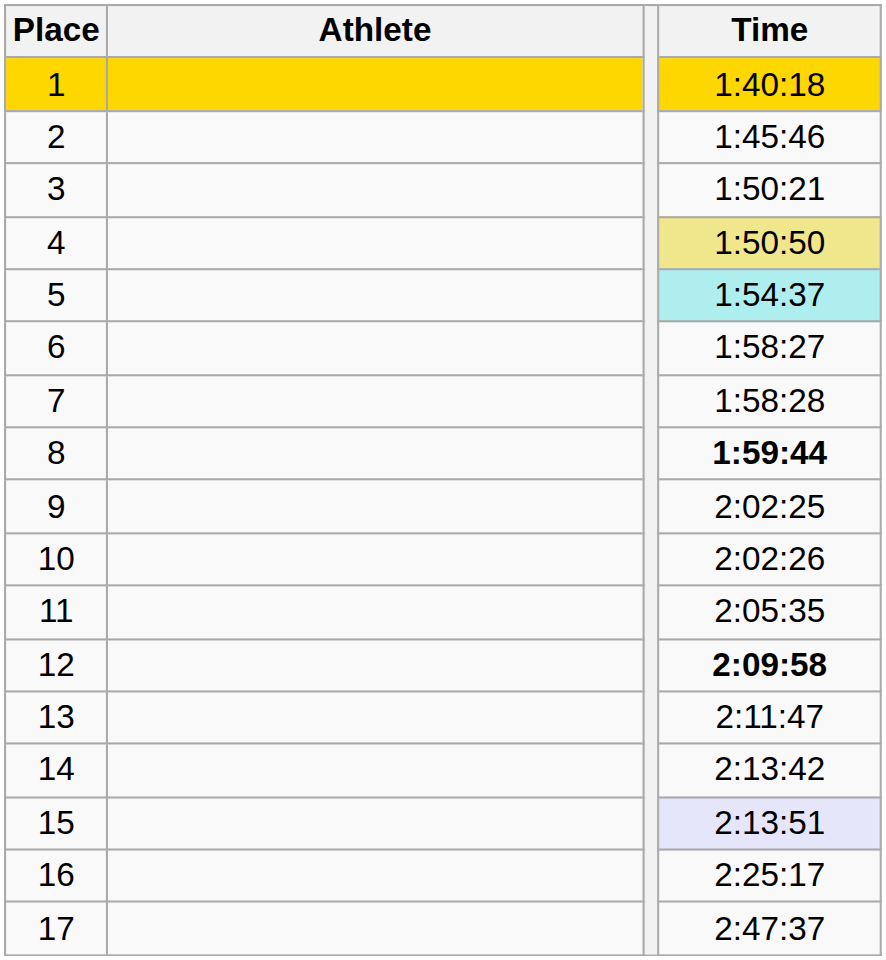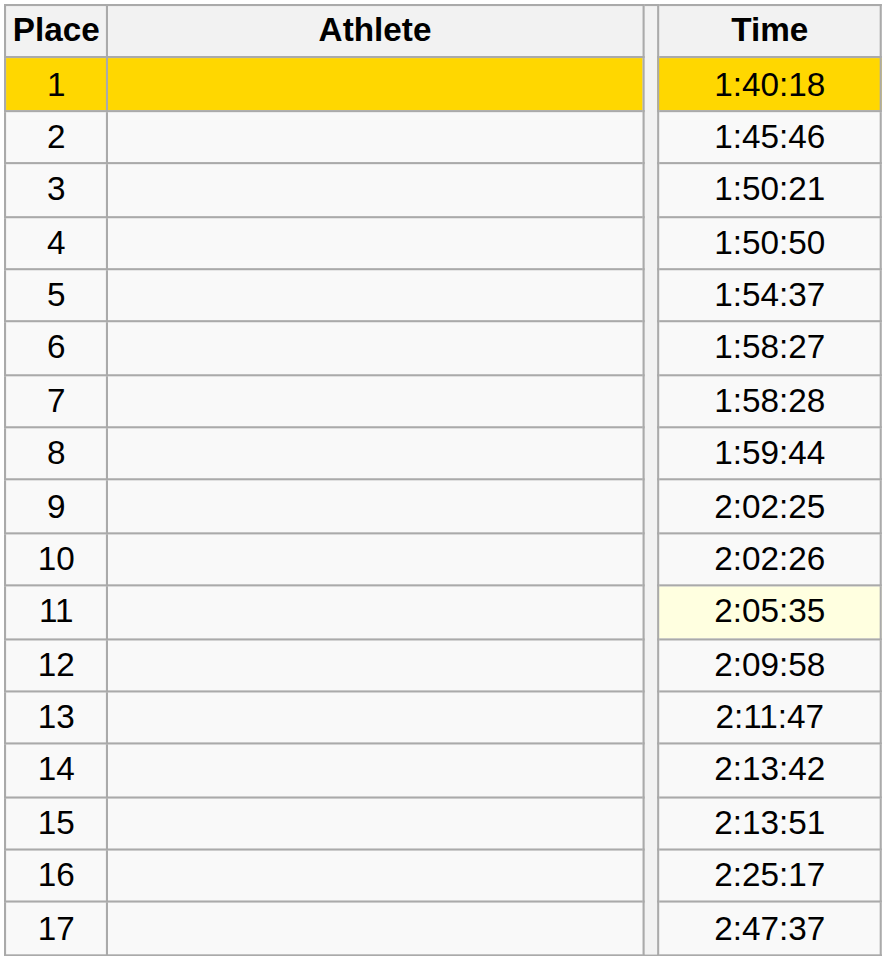(770, 242) khaki background -> (770, 242) no background
(770, 294) paleturquoise background -> (770, 294) no background
(770, 453) bold -> (770, 453) normal
(770, 611) no background -> (770, 611) lightyellow background
(770, 664) bold -> (770, 664) normal
(770, 822) lavender background -> (770, 822) no background
